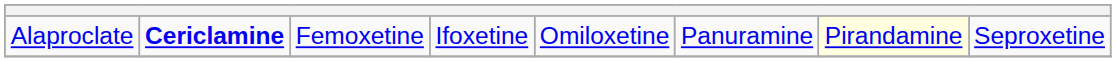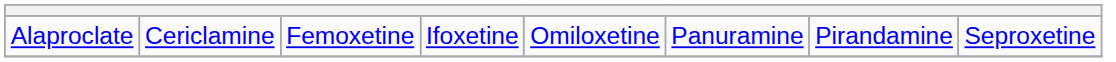(215, 36) bold -> (210, 36) normal
(894, 36) lightyellow background -> (884, 36) no background
